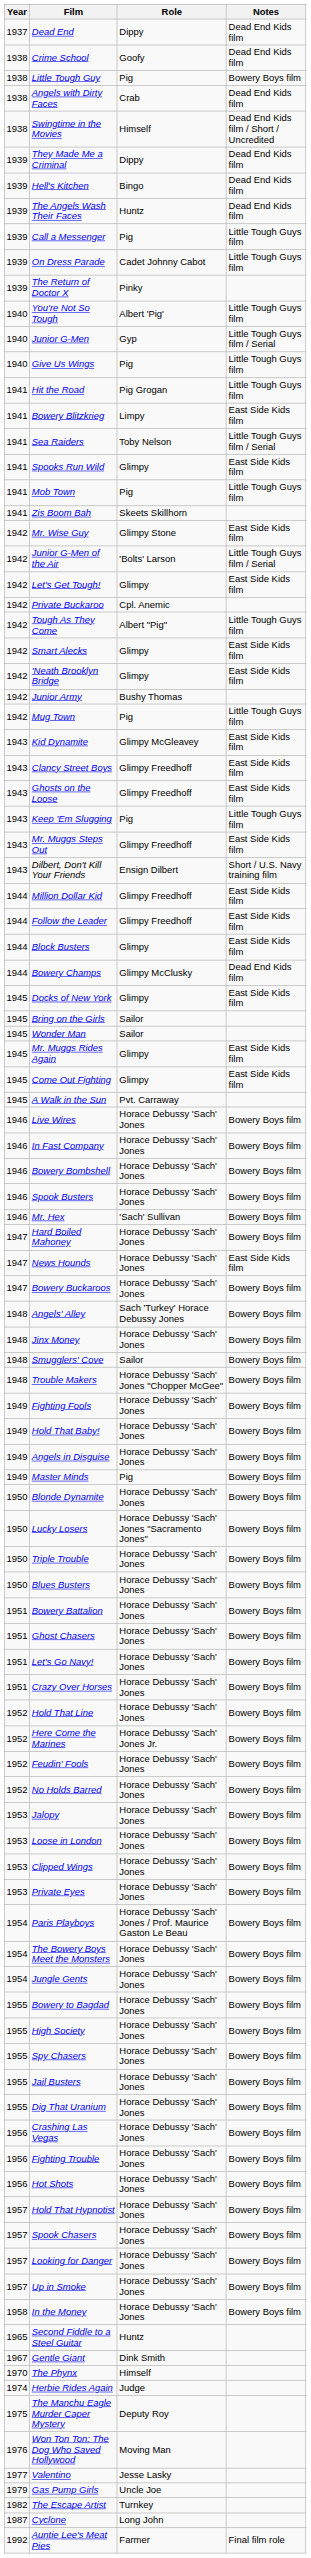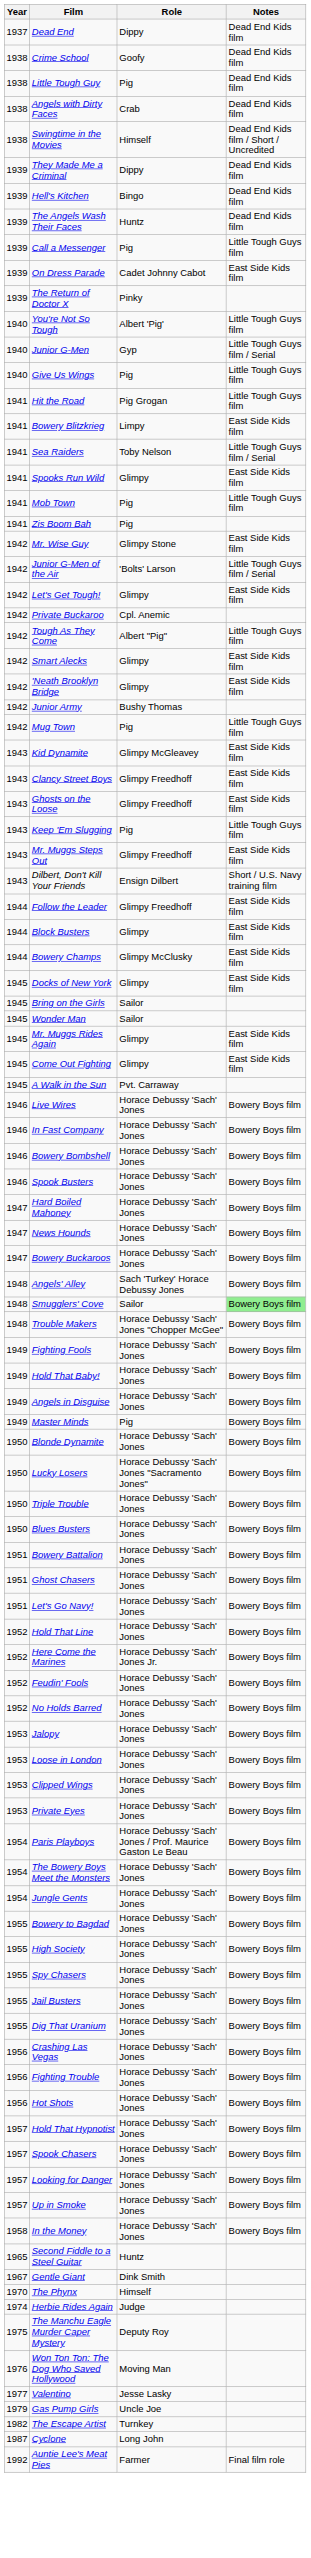(265, 78) Bowery Boys film -> (260, 83) Dead End Kids film
(265, 262) Little Tough Guys film -> (259, 273) East Side Kids film
(153, 513) Skeets Skillhorn -> (126, 523) Pig
- row: (67, 896)
(260, 972) Dead End Kids film -> (259, 957) East Side Kids film
- row: (48, 1217)
(259, 1263) East Side Kids film -> (265, 1233) Bowery Boys film
- row: (56, 1339)
(265, 1360) no background -> (265, 1304) lightgreen background
- row: (72, 1687)
